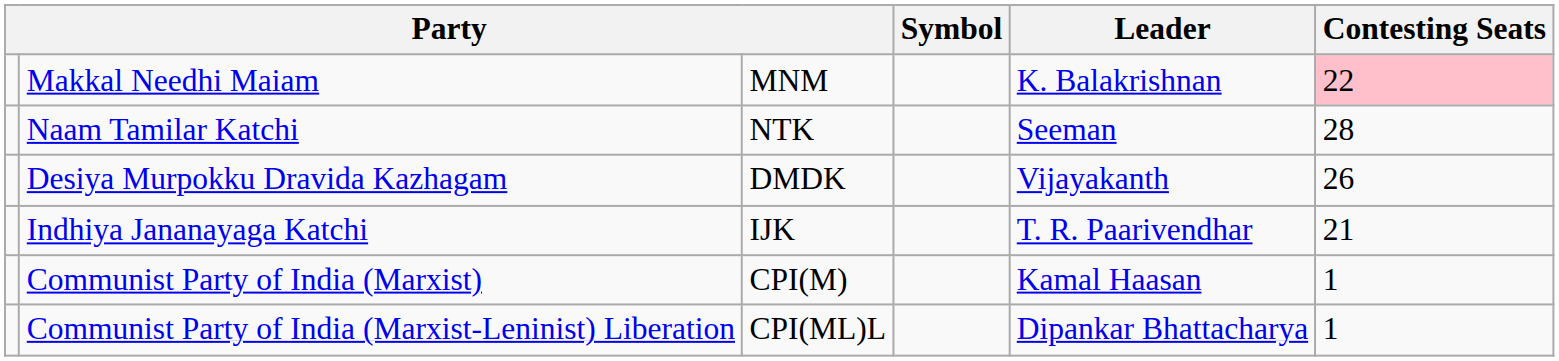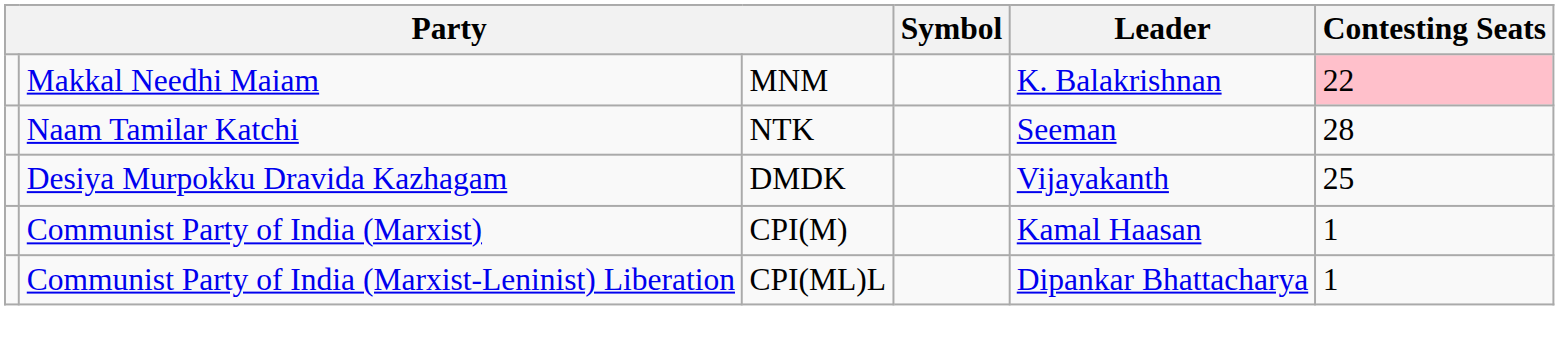(1338, 179) 26 -> (1338, 179) 25
- row: (197, 229)
